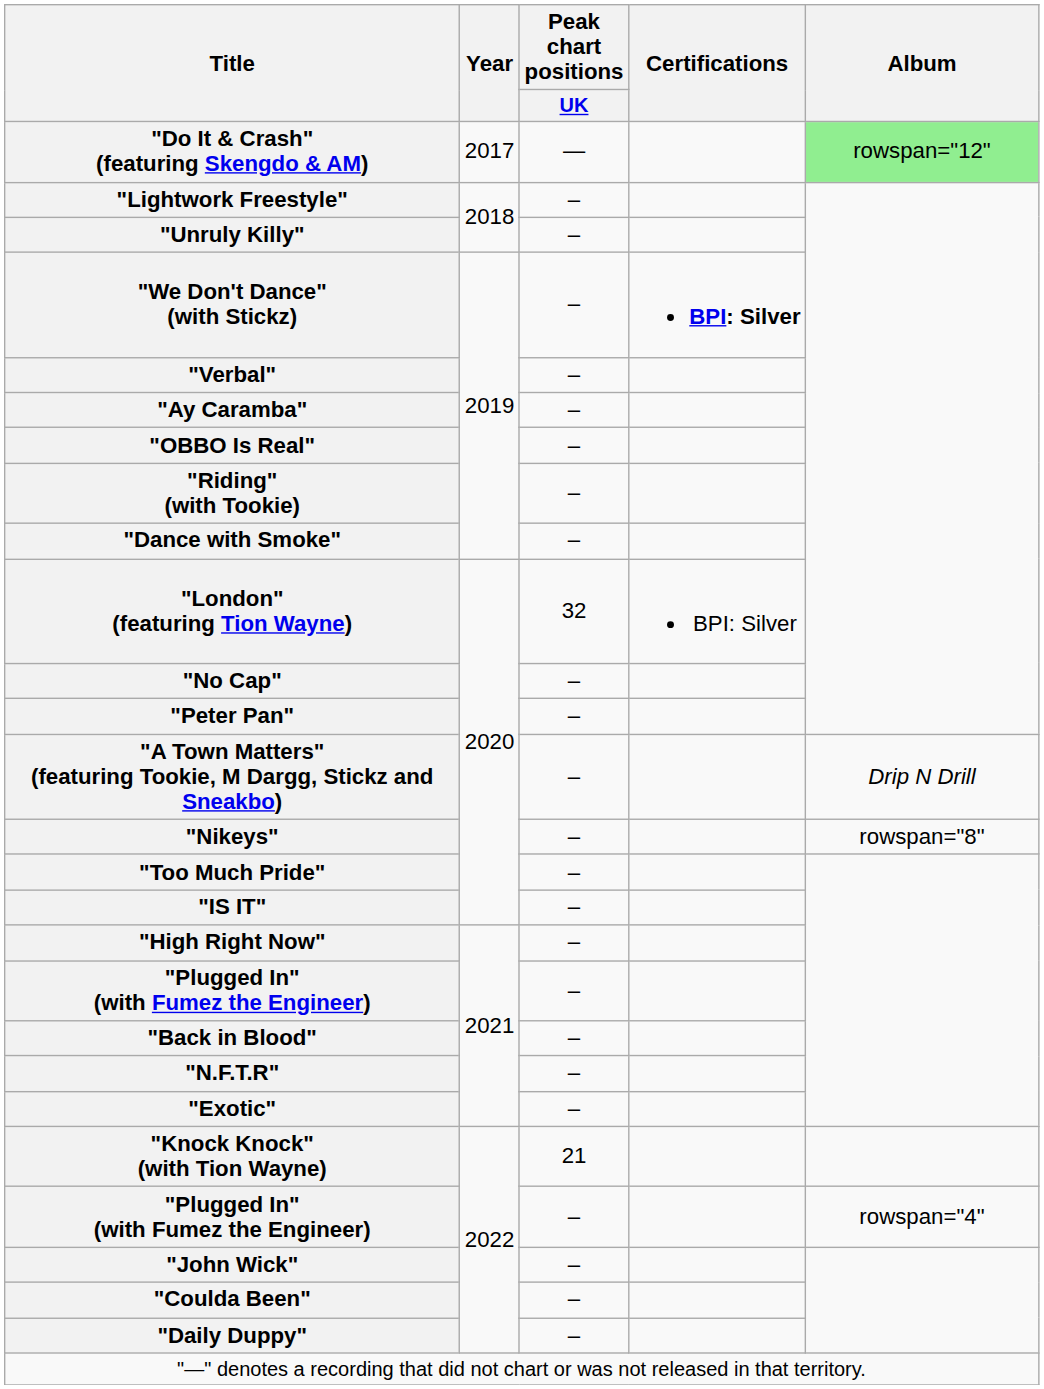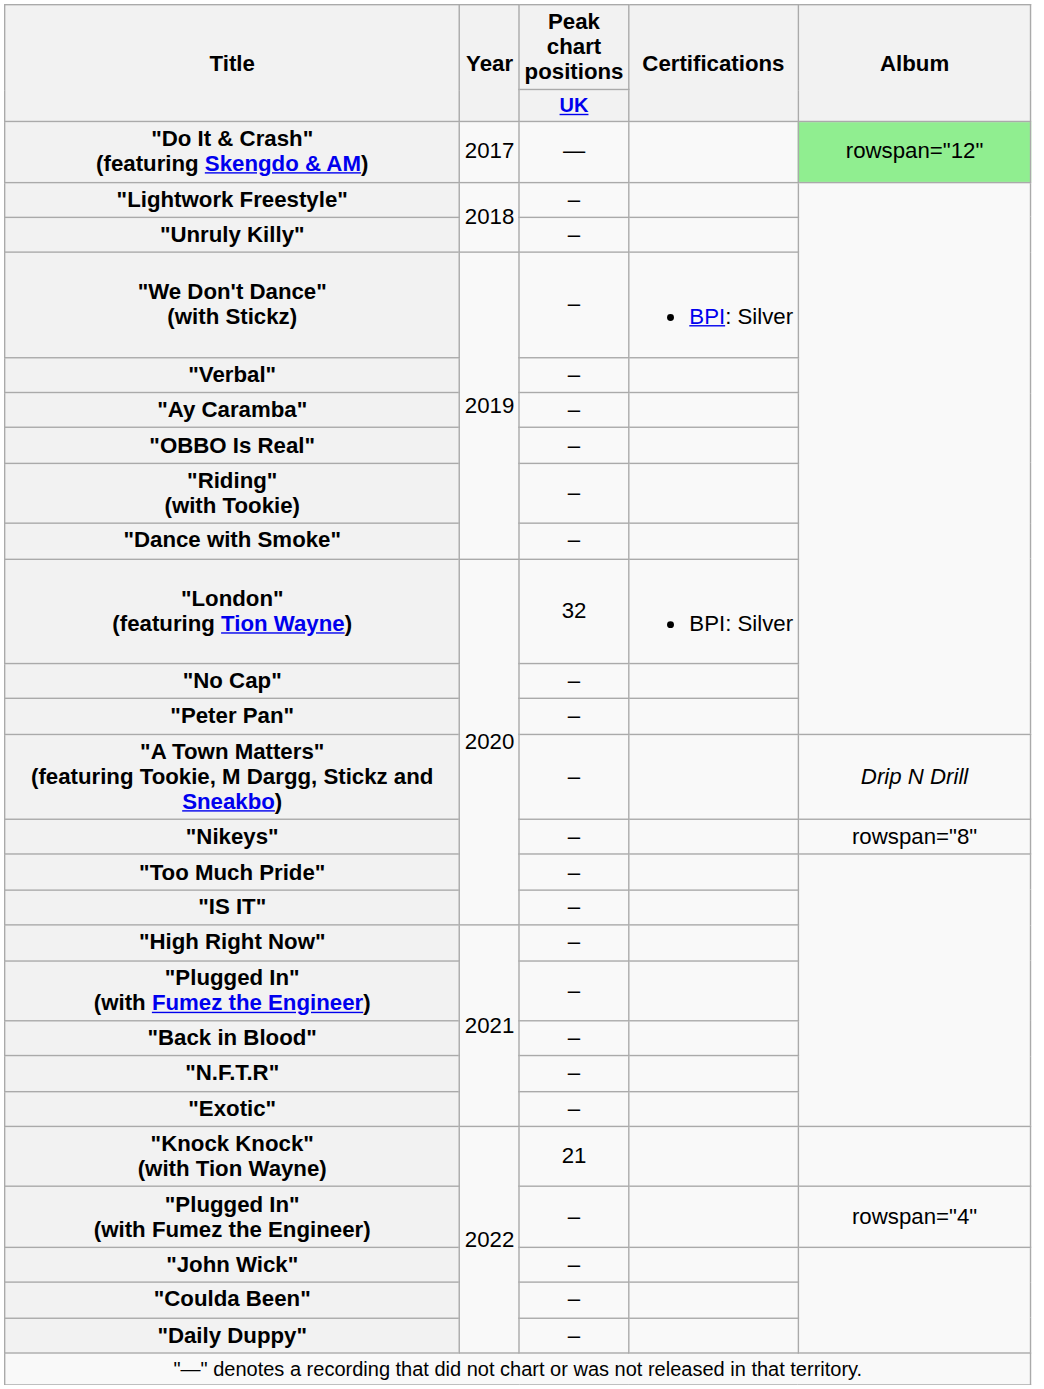(717, 317) bold -> (713, 317) normal
